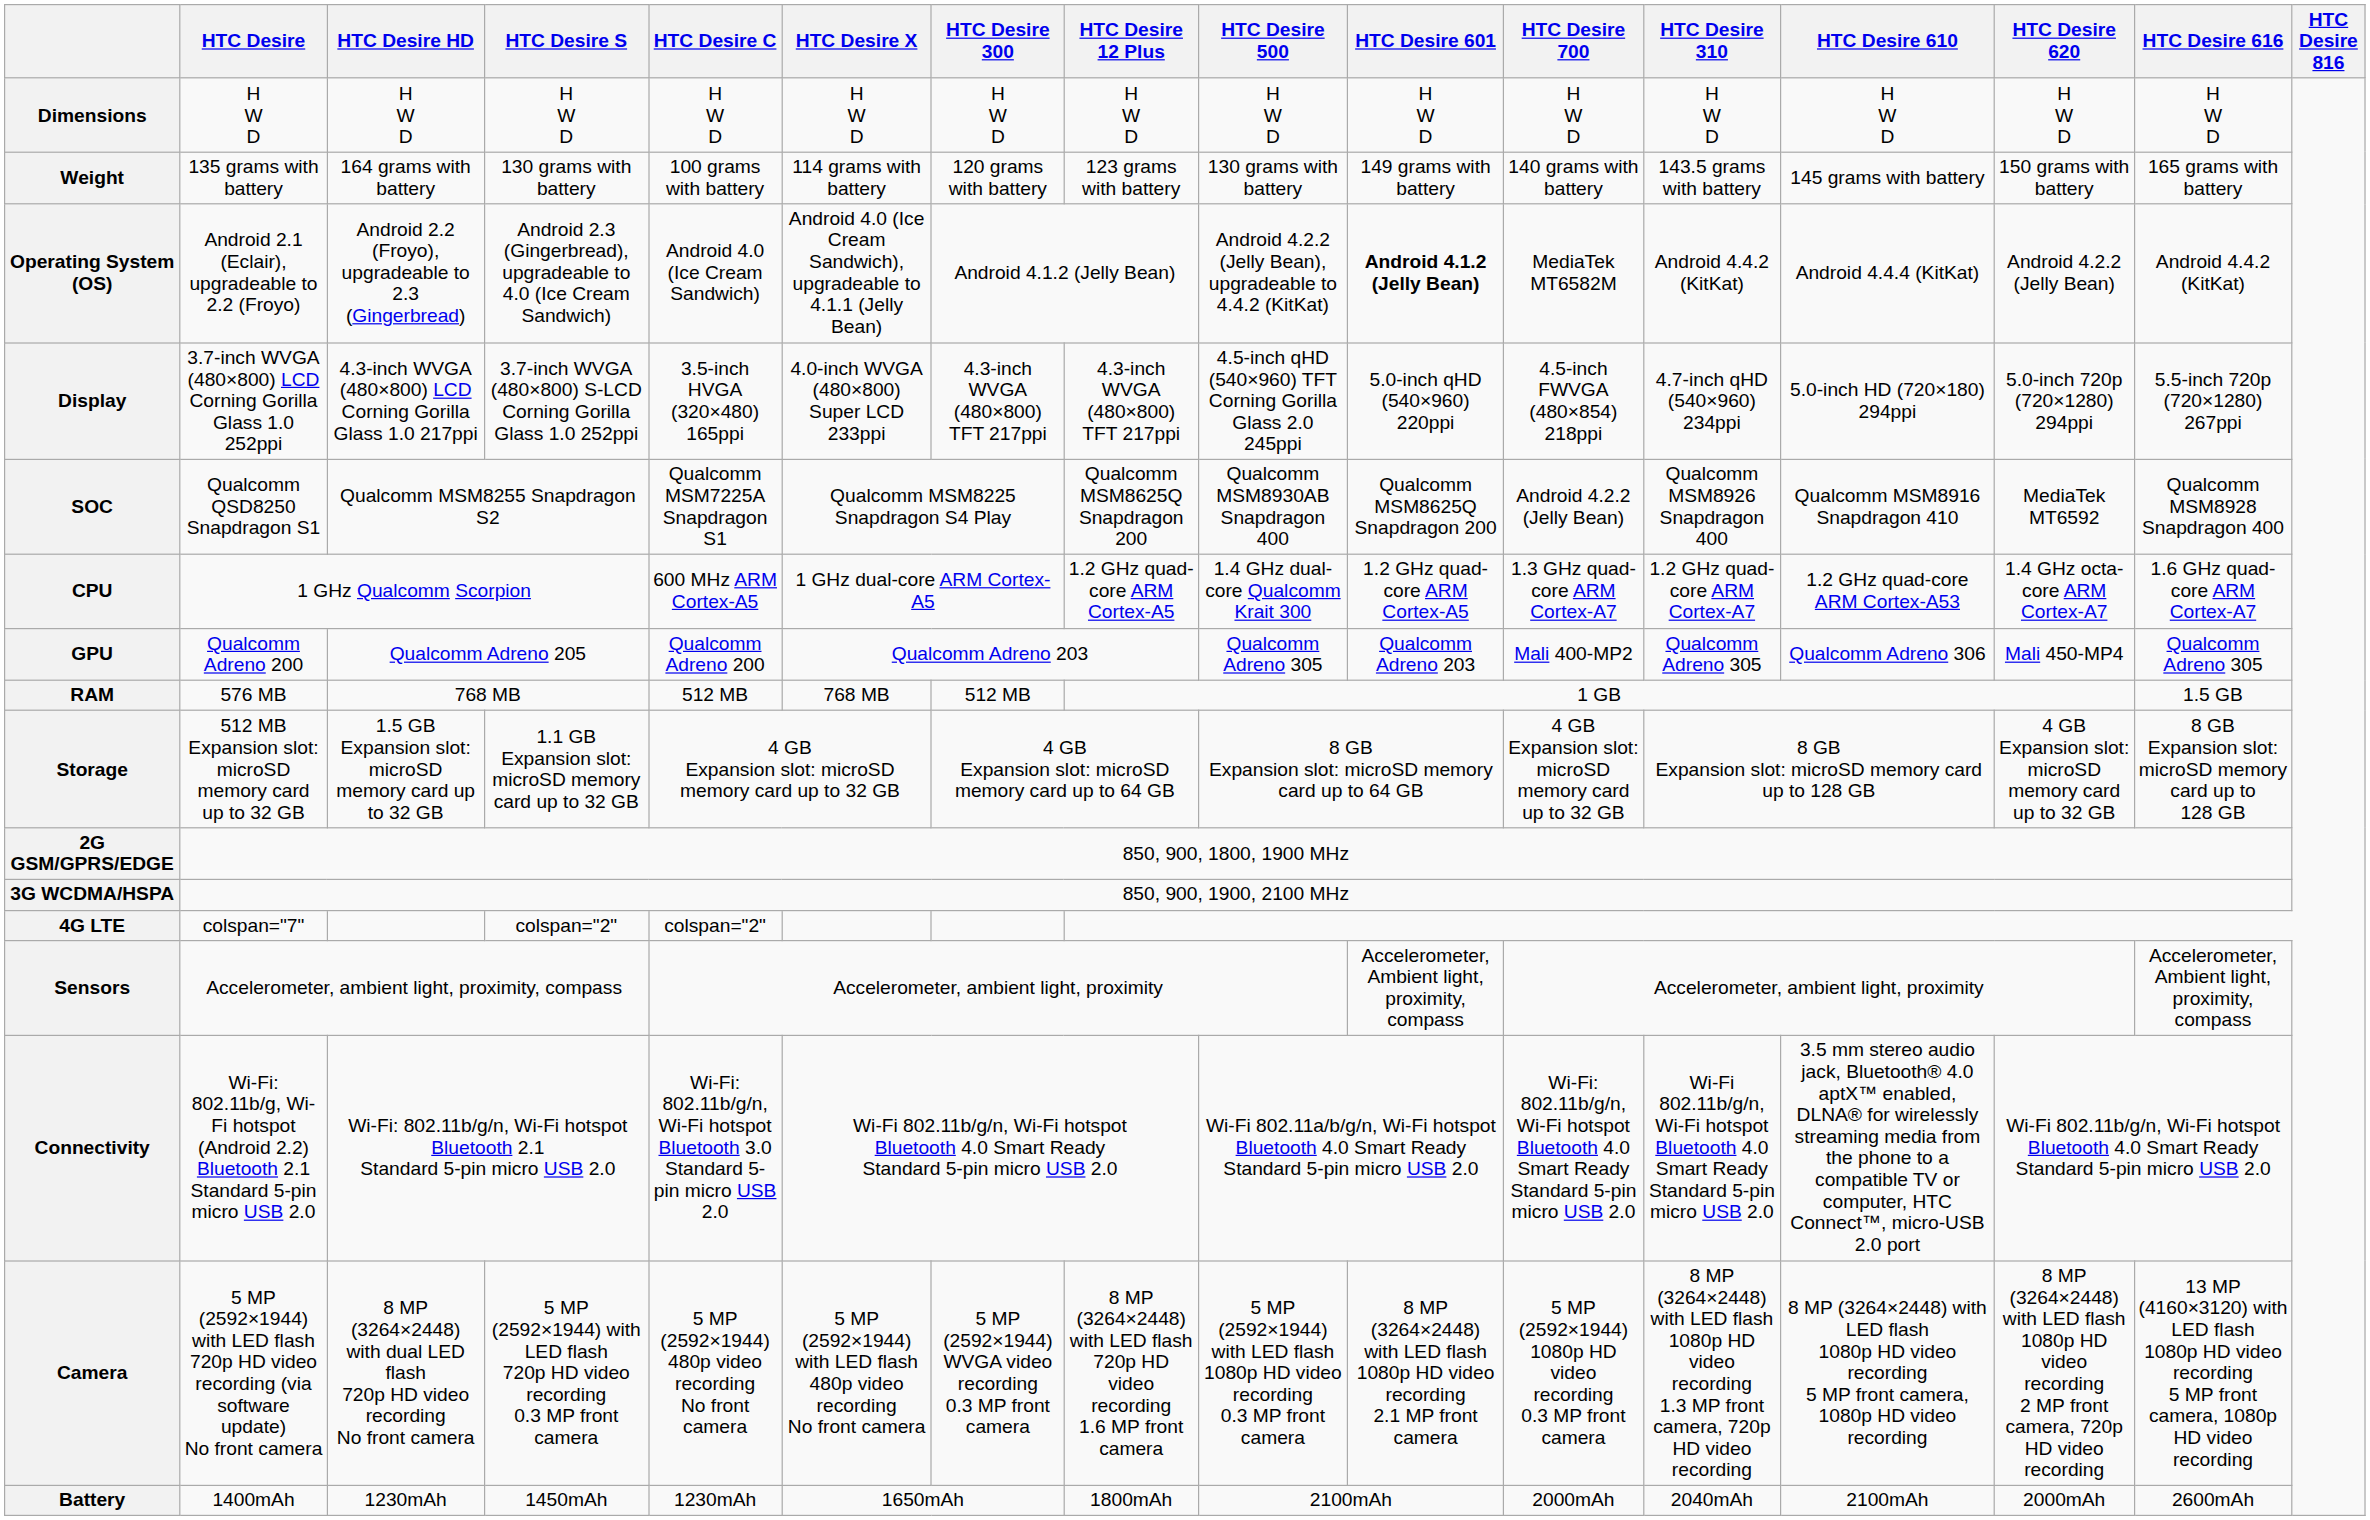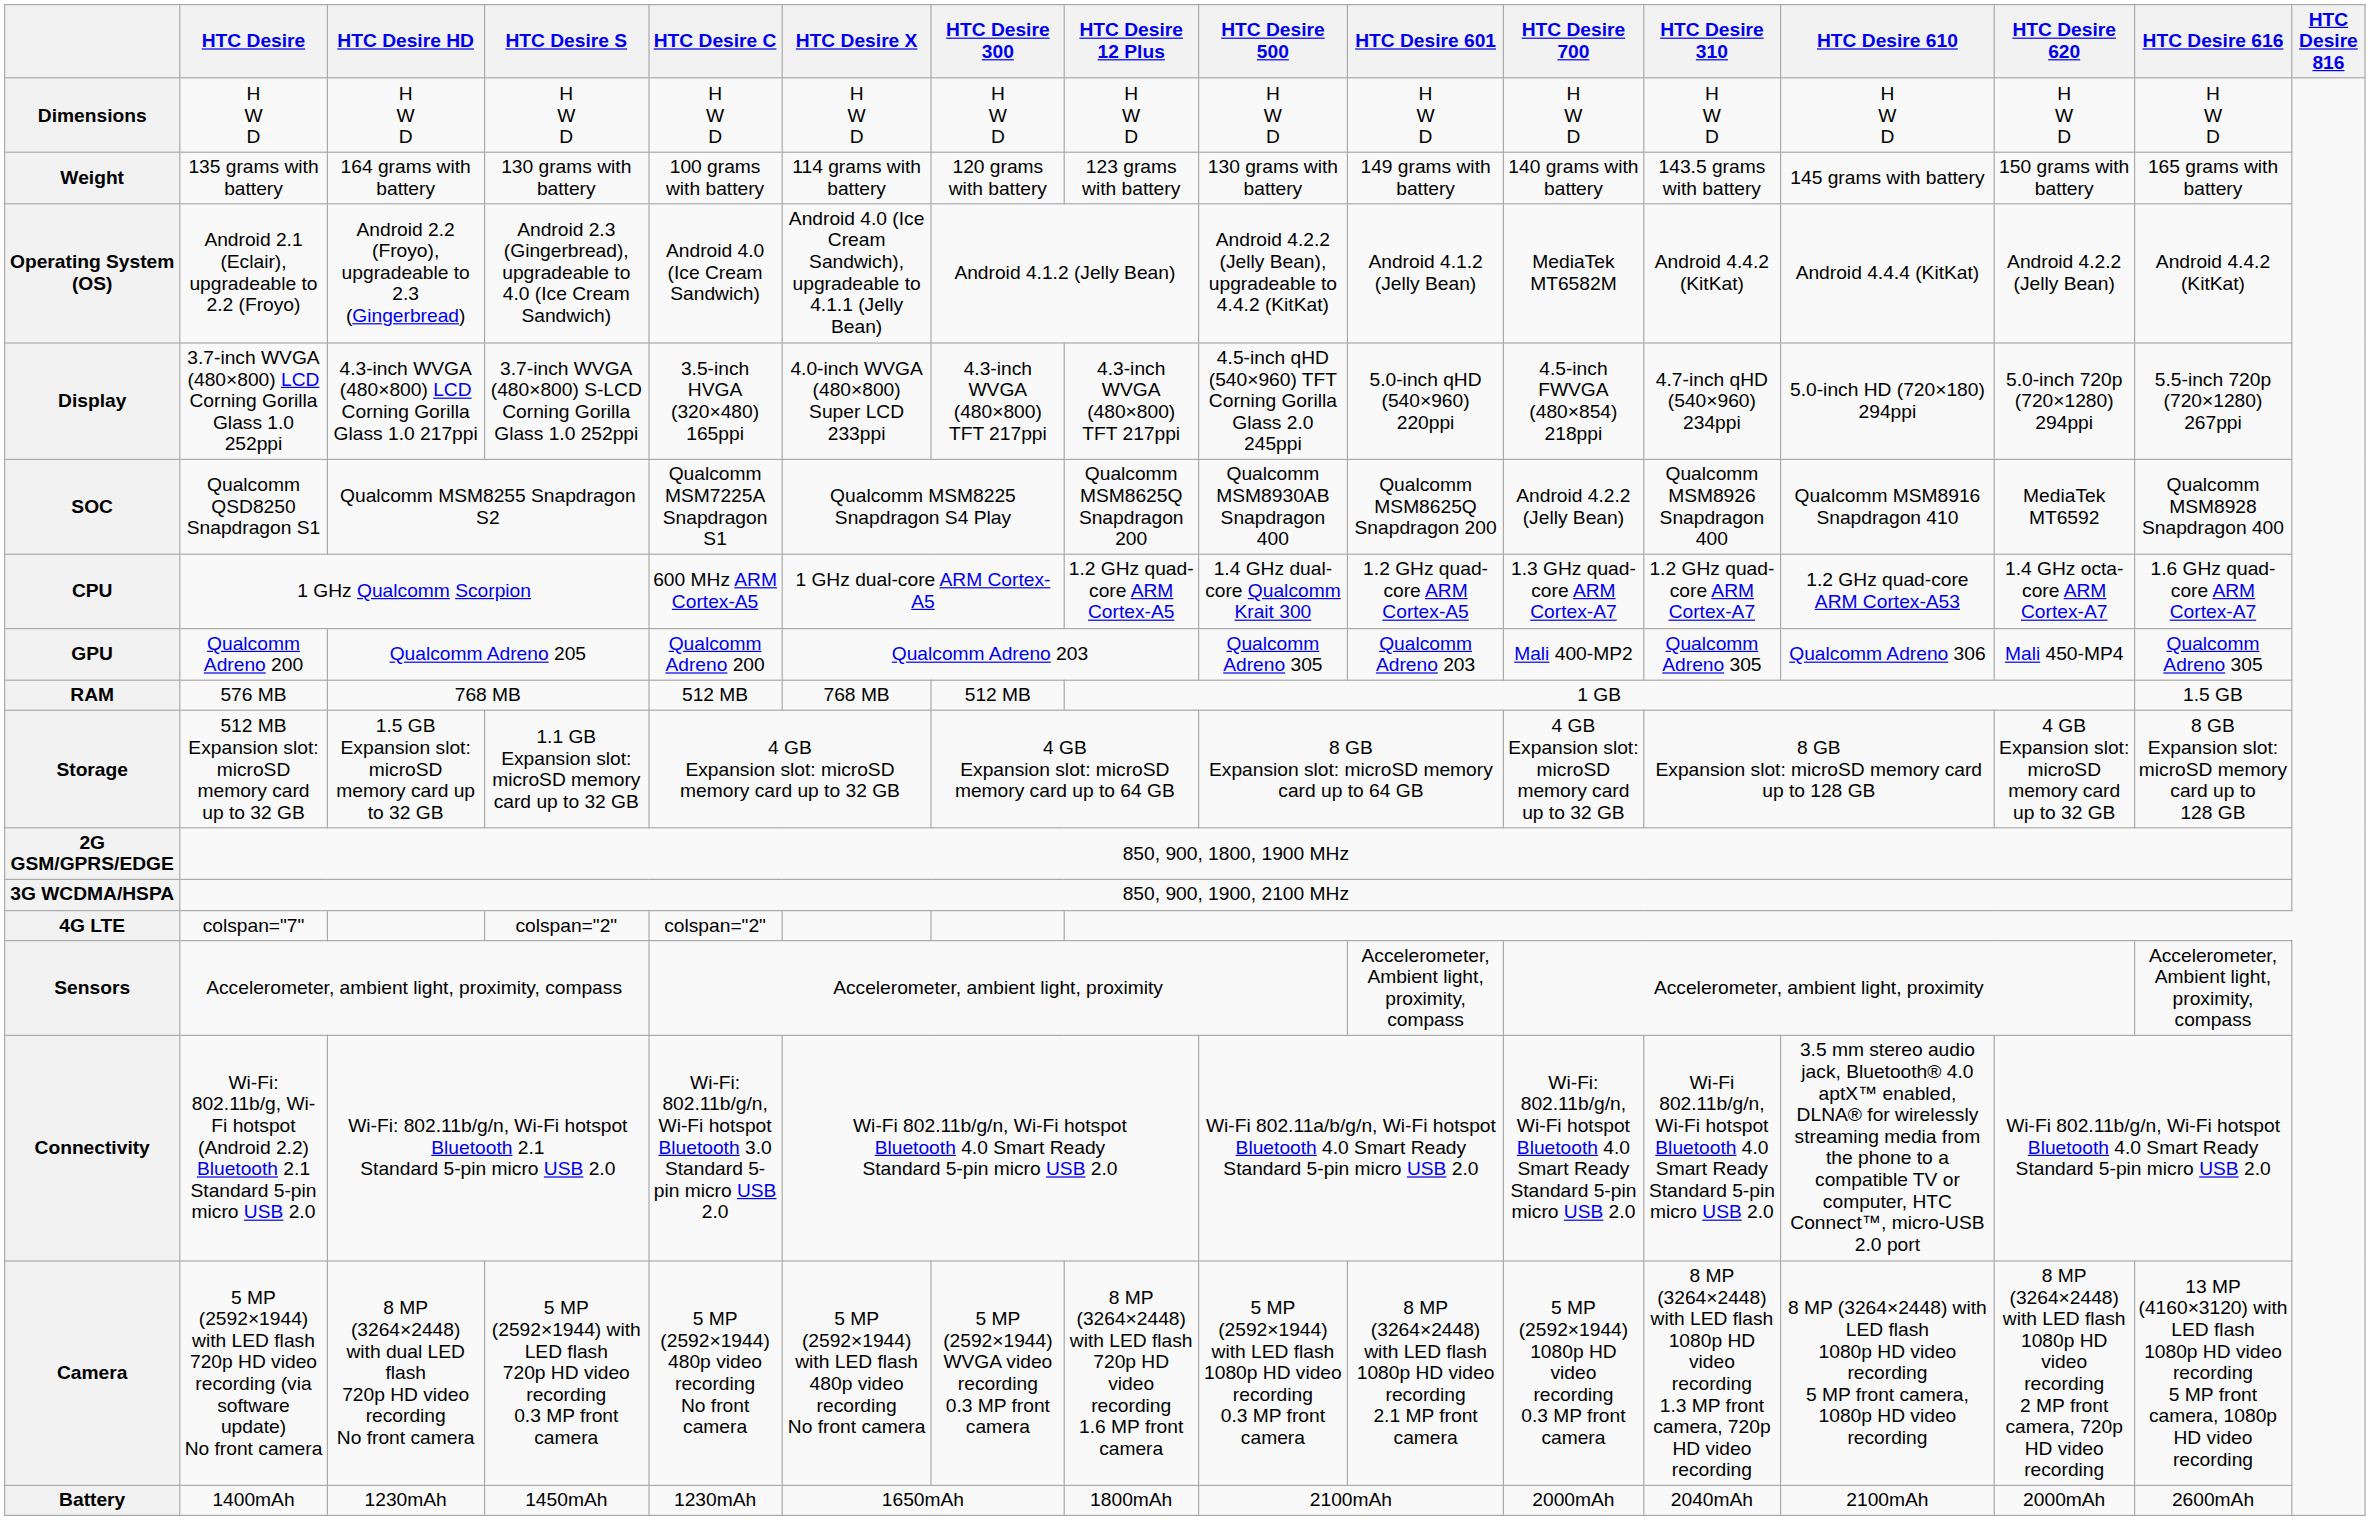(1426, 273) bold -> (1426, 273) normal
